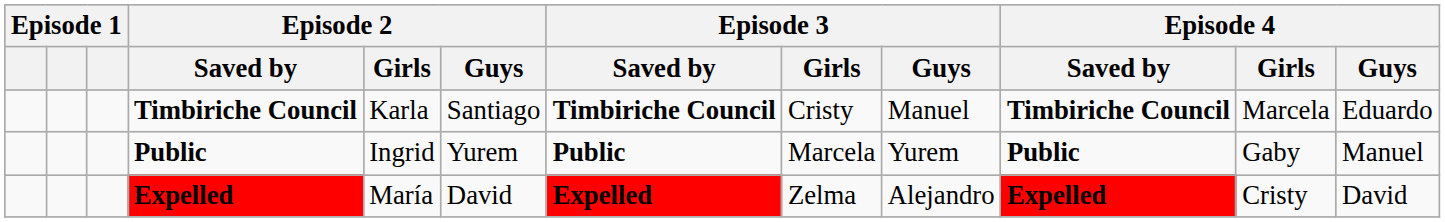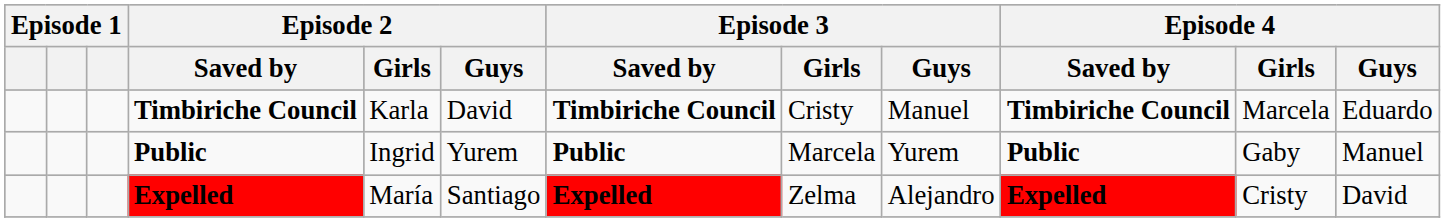(494, 110) Santiago -> (479, 110) David
(479, 195) David -> (494, 195) Santiago
